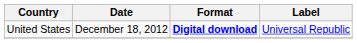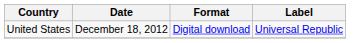(215, 29) bold -> (211, 29) normal
